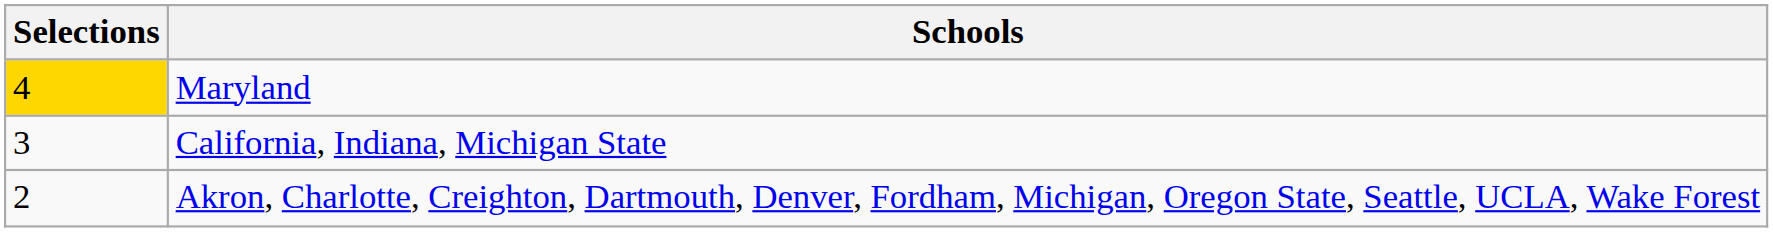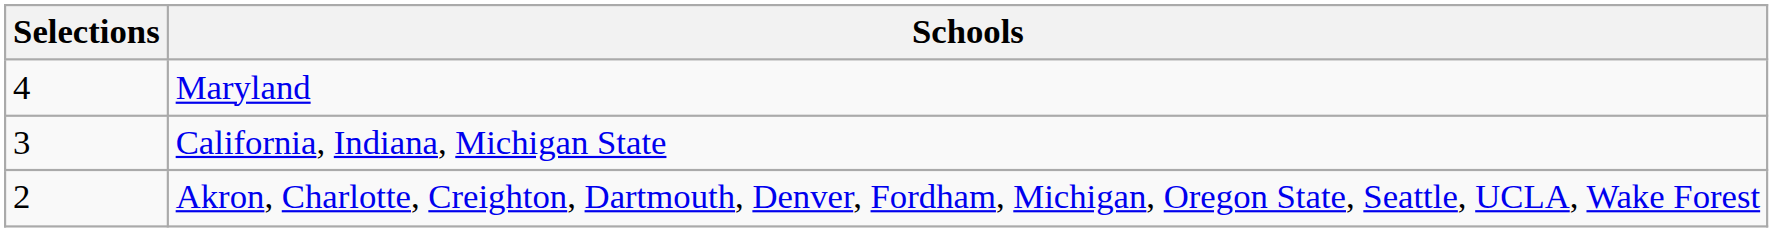(22, 87) gold background -> (22, 87) no background
